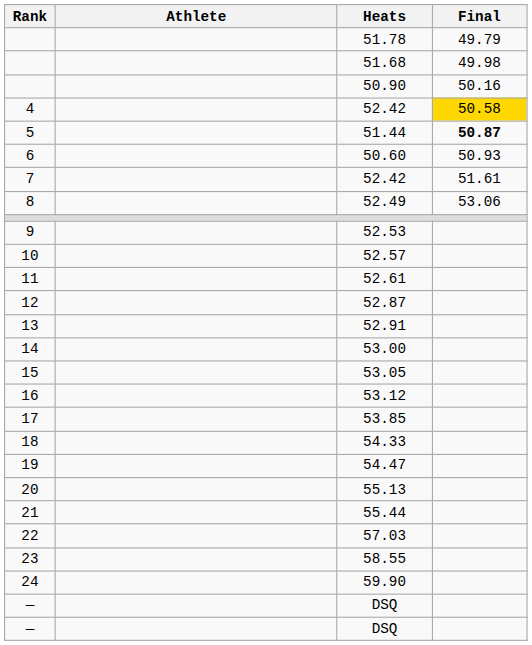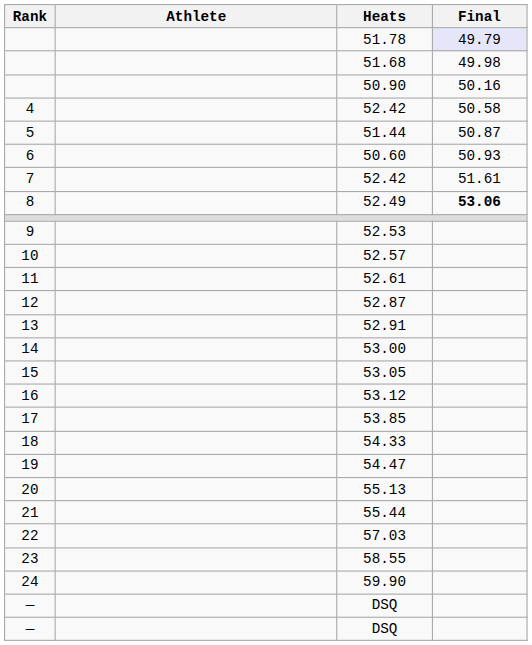(479, 40) no background -> (479, 40) lavender background
(479, 109) gold background -> (479, 109) no background
(479, 133) bold -> (479, 133) normal
(479, 203) normal -> (479, 203) bold
